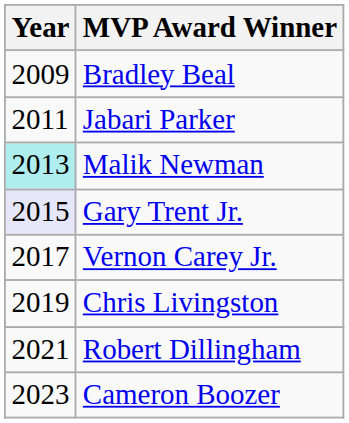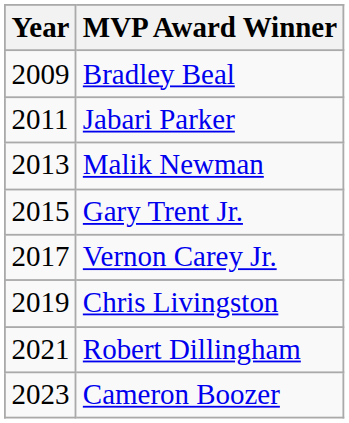(41, 165) paleturquoise background -> (41, 165) no background
(41, 211) lavender background -> (41, 211) no background
